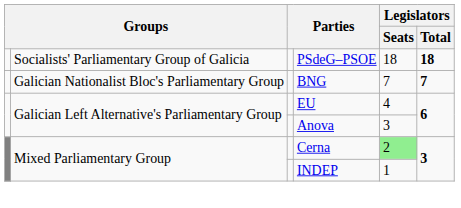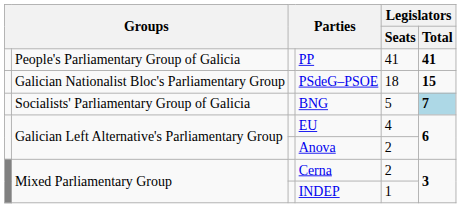+ row: (306, 59)
(132, 59) Socialists' Parliamentary Group of Galicia -> (150, 81) Galician Nationalist Bloc's Parliamentary Group
(427, 59) 18 -> (429, 81) 15
(149, 81) Galician Nationalist Bloc's Parliamentary Group -> (133, 103) Socialists' Parliamentary Group of Galicia
(386, 81) 7 -> (388, 103) 5
(424, 81) no background -> (426, 103) lightblue background
(386, 125) 3 -> (388, 147) 2
(386, 147) lightgreen background -> (388, 170) no background
